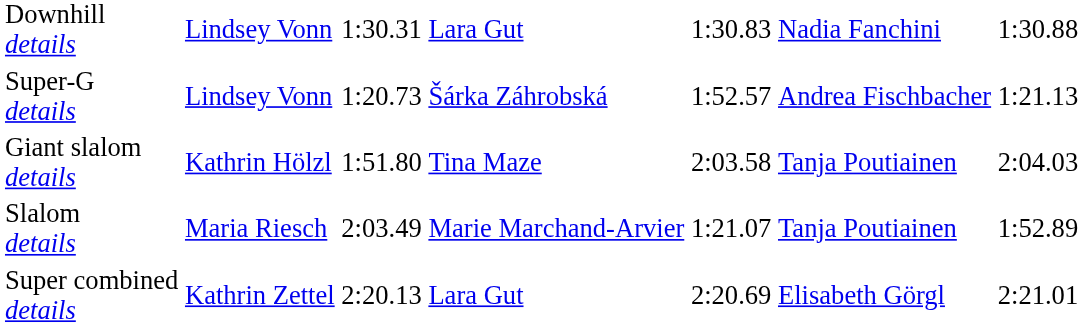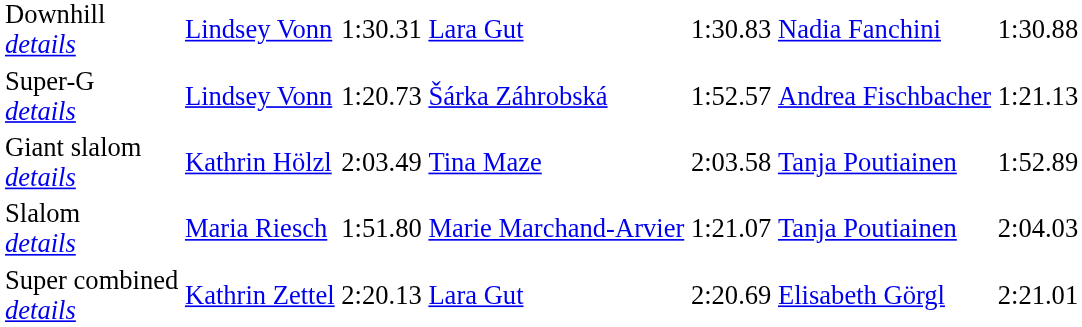(382, 162) 1:51.80 -> (382, 162) 2:03.49
(1038, 162) 2:04.03 -> (1038, 162) 1:52.89
(382, 228) 2:03.49 -> (382, 228) 1:51.80
(1038, 228) 1:52.89 -> (1038, 228) 2:04.03
